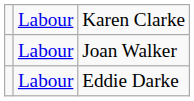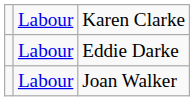rows swapped: (130, 80) <-> (129, 50)
